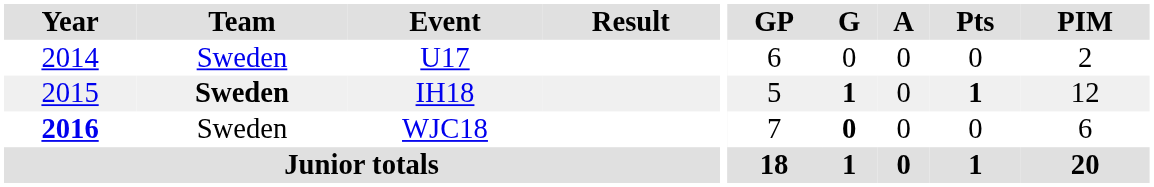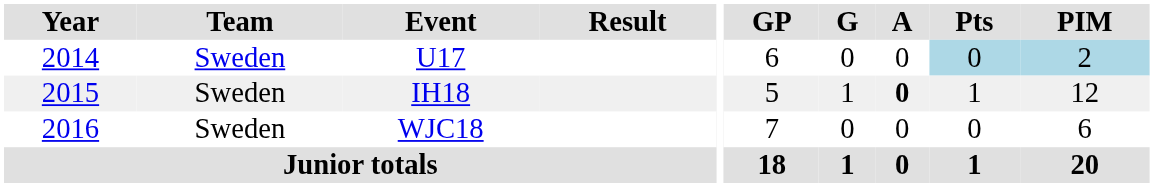(975, 57) no background -> (974, 57) lightblue background
(1085, 57) no background -> (1085, 57) lightblue background
(242, 93) bold -> (240, 93) normal
(849, 93) bold -> (847, 93) normal
(904, 93) normal -> (902, 93) bold
(975, 93) bold -> (974, 93) normal
(70, 128) bold -> (70, 128) normal
(849, 128) bold -> (847, 128) normal
